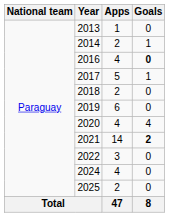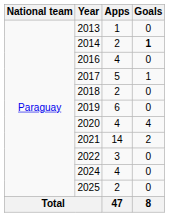(148, 44) normal -> (148, 44) bold
(148, 60) bold -> (148, 60) normal
(148, 140) bold -> (148, 140) normal
